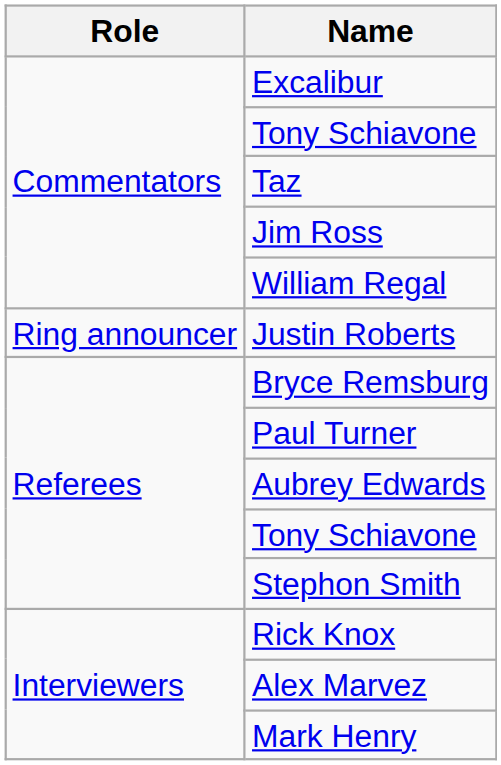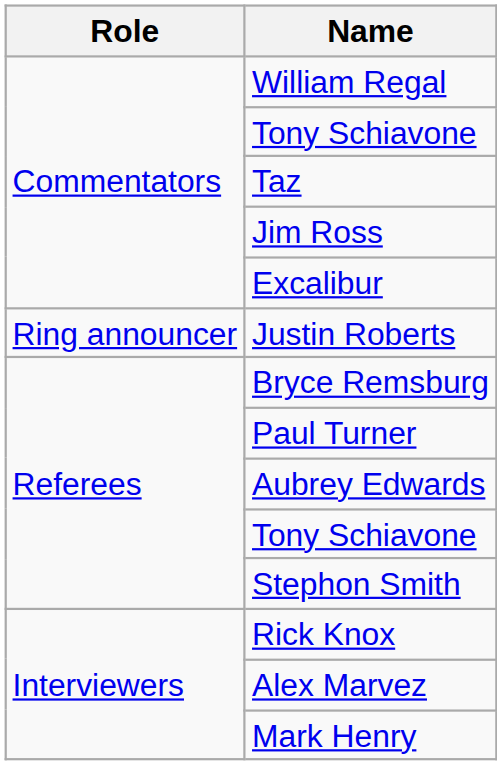(317, 81) Excalibur -> (349, 81) William Regal
(349, 283) William Regal -> (317, 283) Excalibur
